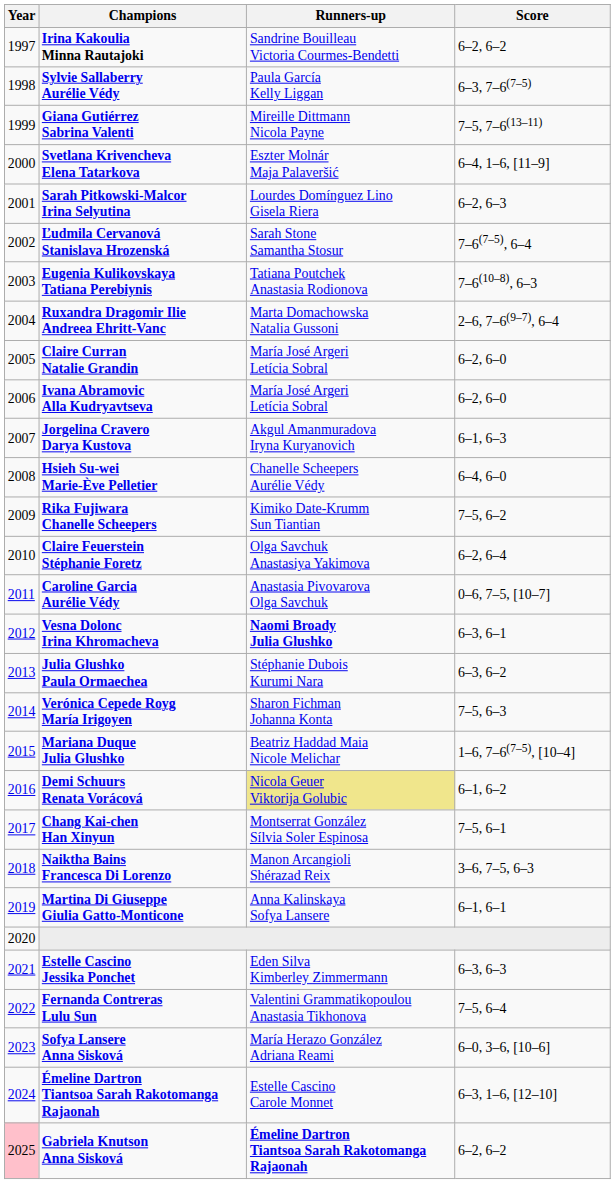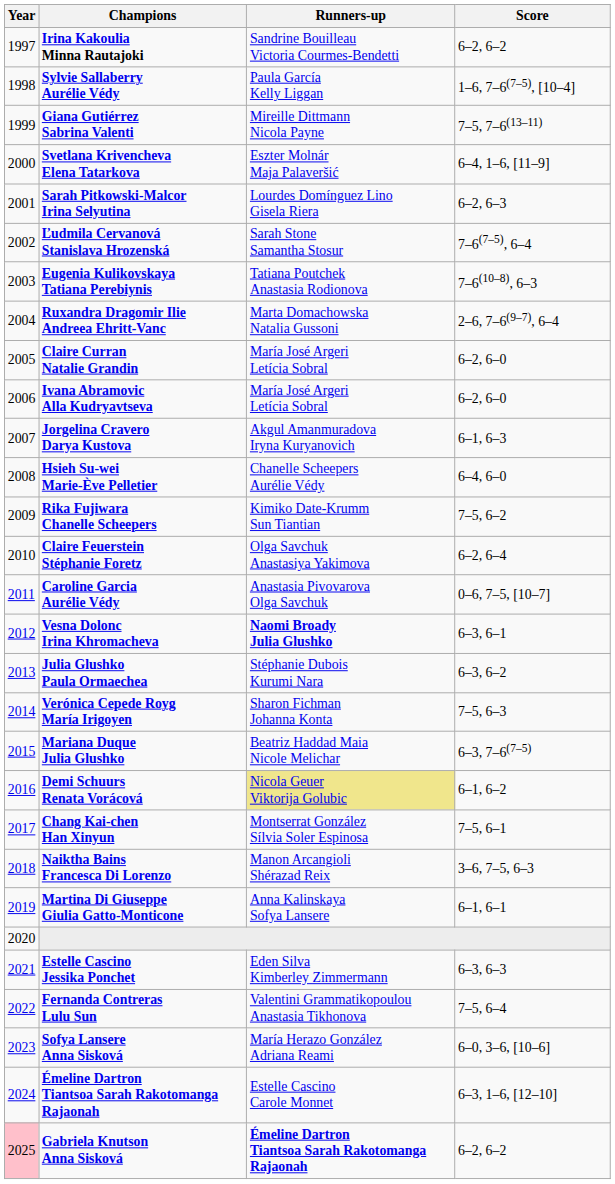(495, 86) 6–3, 7–6(7–5) -> (517, 86) 1–6, 7–6(7–5), [10–4]
(517, 751) 1–6, 7–6(7–5), [10–4] -> (495, 751) 6–3, 7–6(7–5)
